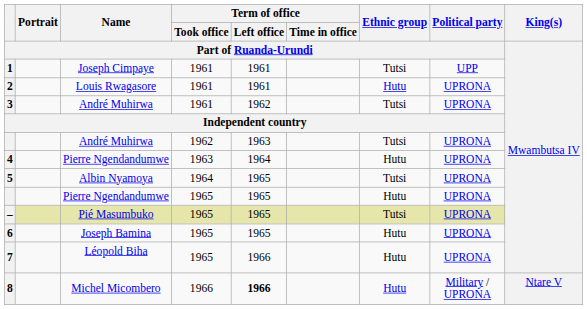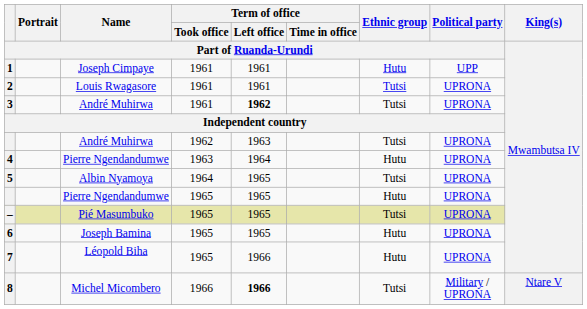(395, 68) Tutsi -> (395, 68) Hutu
(395, 86) Hutu -> (395, 86) Tutsi
(259, 104) normal -> (259, 104) bold
(395, 288) Hutu -> (395, 288) Tutsi
